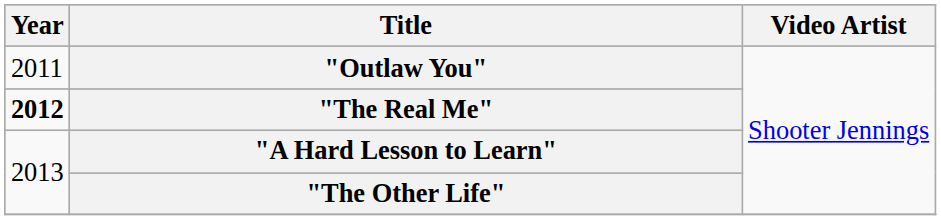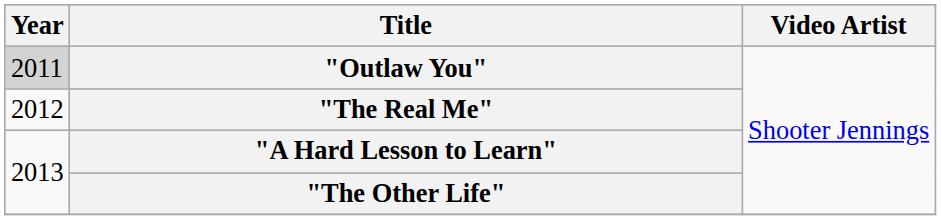(37, 67) no background -> (37, 67) lightgrey background
(37, 109) bold -> (37, 109) normal
